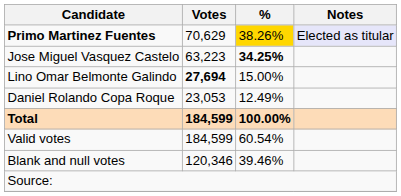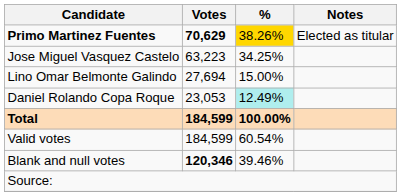(205, 35) normal -> (205, 35) bold
(345, 35) lavender background -> (345, 35) no background
(261, 56) bold -> (261, 56) normal
(205, 77) bold -> (205, 77) normal
(261, 98) no background -> (261, 98) paleturquoise background
(209, 160) normal -> (209, 160) bold
